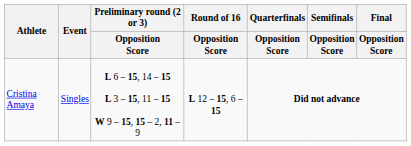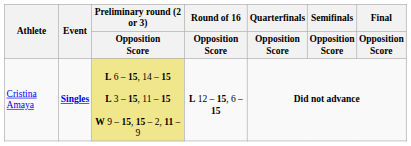(75, 100) normal -> (75, 100) bold
(138, 105) no background -> (138, 105) khaki background
